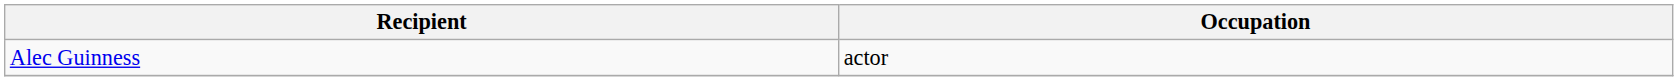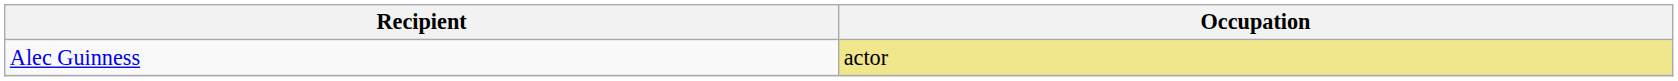(866, 57) no background -> (866, 57) khaki background
